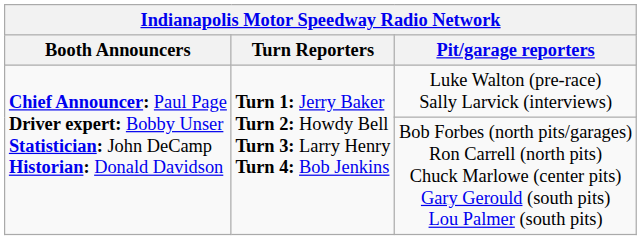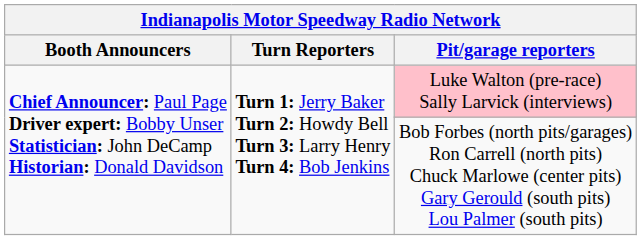(516, 91) no background -> (516, 91) pink background
